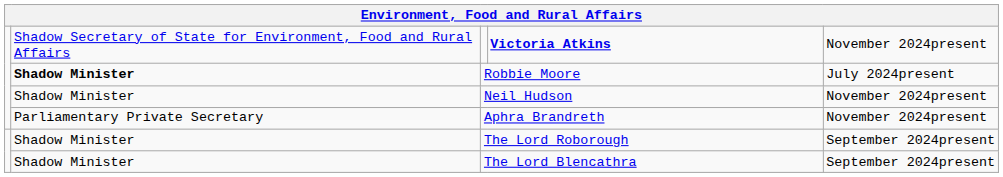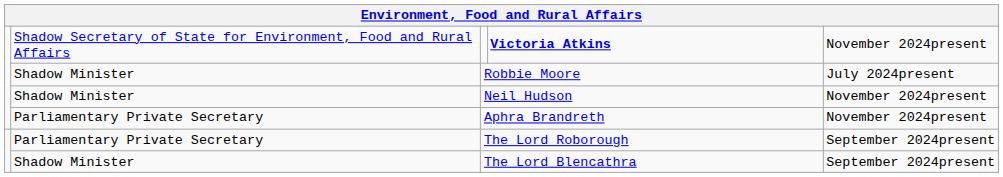(74, 75) bold -> (74, 75) normal
(74, 140) Shadow Minister -> (139, 140) Parliamentary Private Secretary
